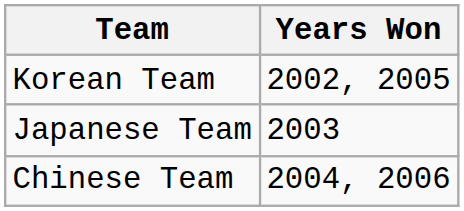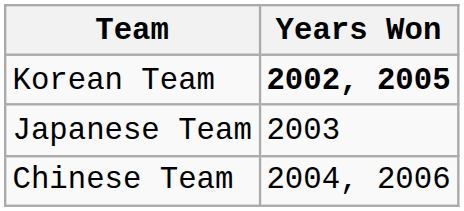(358, 80) normal -> (358, 80) bold
